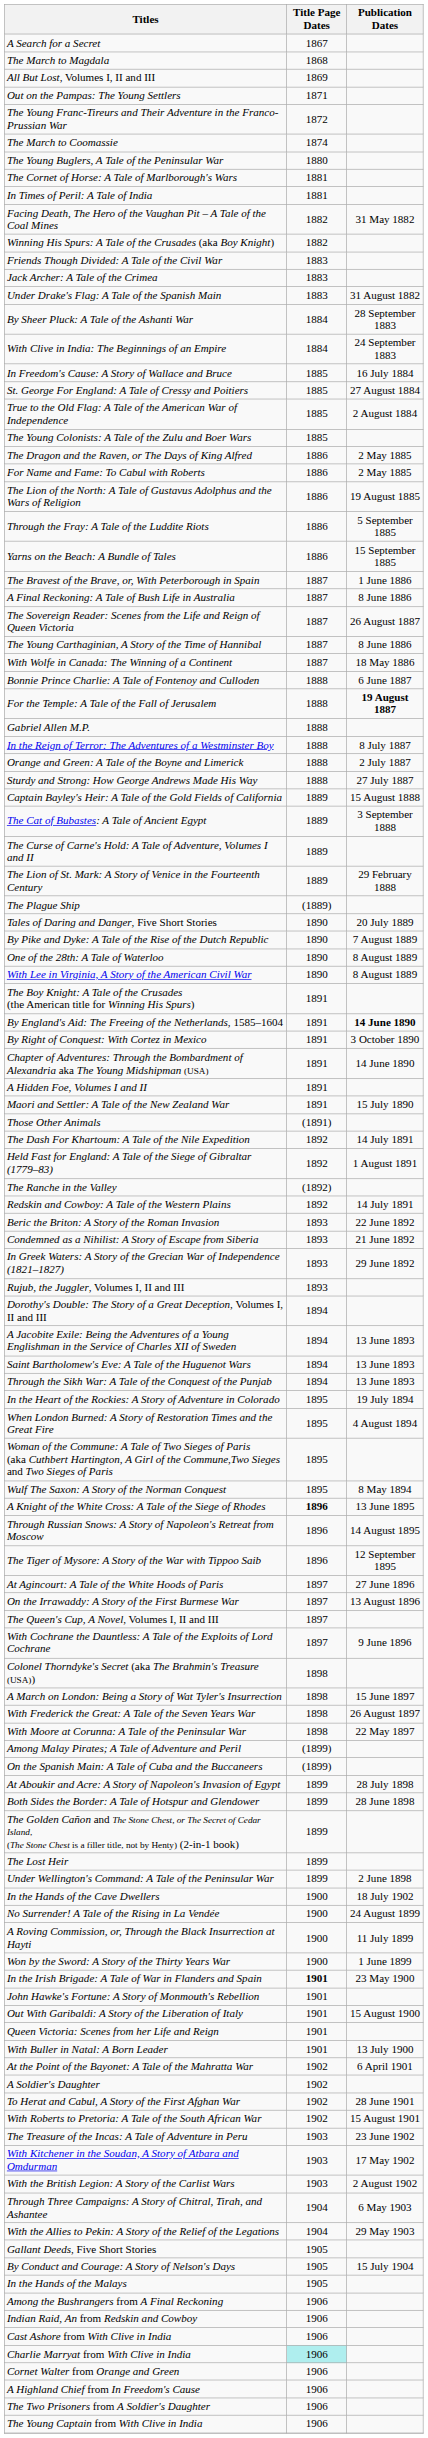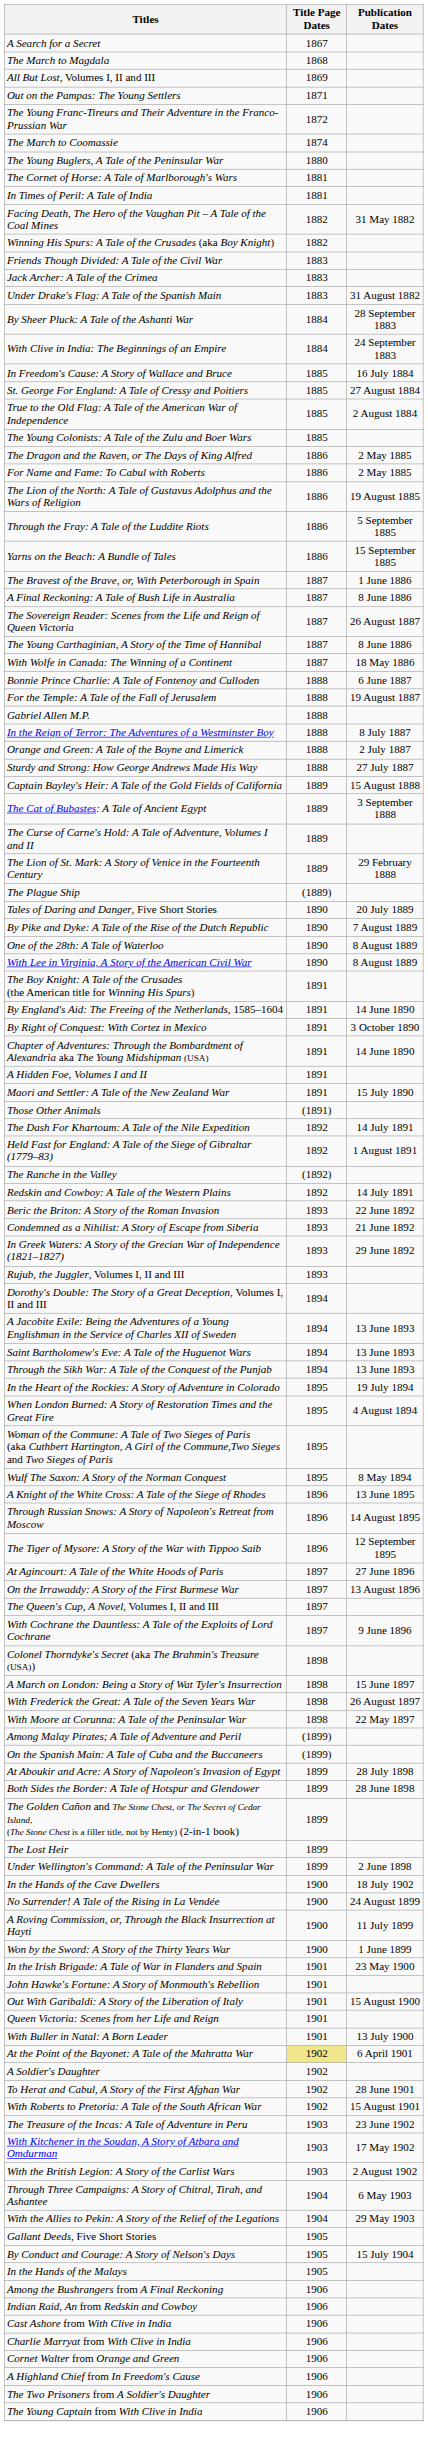(385, 703) bold -> (385, 697) normal
(385, 1022) bold -> (385, 1010) normal
(317, 1507) bold -> (317, 1494) normal
(317, 1979) bold -> (317, 1966) normal
(317, 2066) no background -> (317, 2054) khaki background
(317, 2354) paleturquoise background -> (317, 2341) no background
